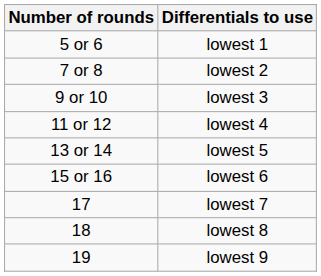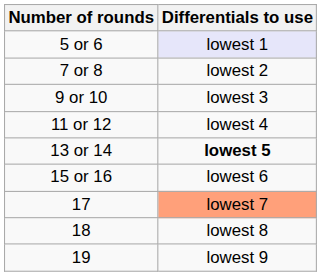(237, 44) no background -> (237, 44) lavender background
(237, 151) normal -> (237, 151) bold
(237, 204) no background -> (237, 204) lightsalmon background
